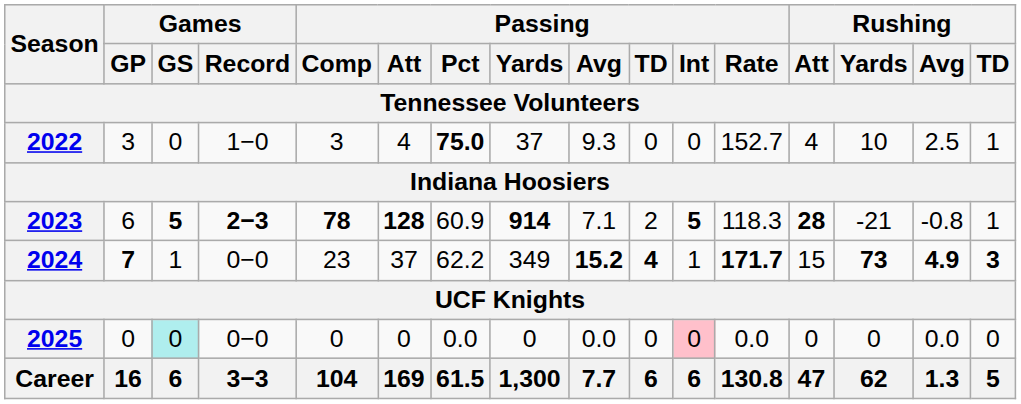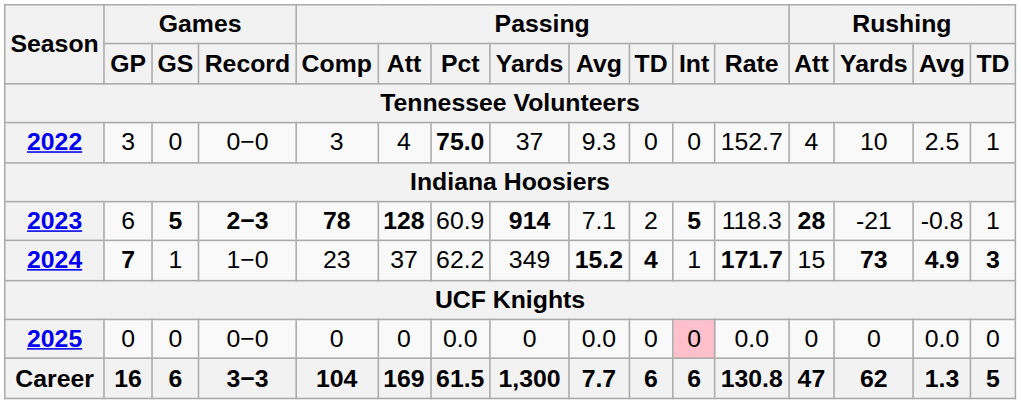(247, 142) 1−0 -> (247, 142) 0−0
(247, 260) 0−0 -> (247, 260) 1−0
(175, 338) paleturquoise background -> (175, 338) no background
